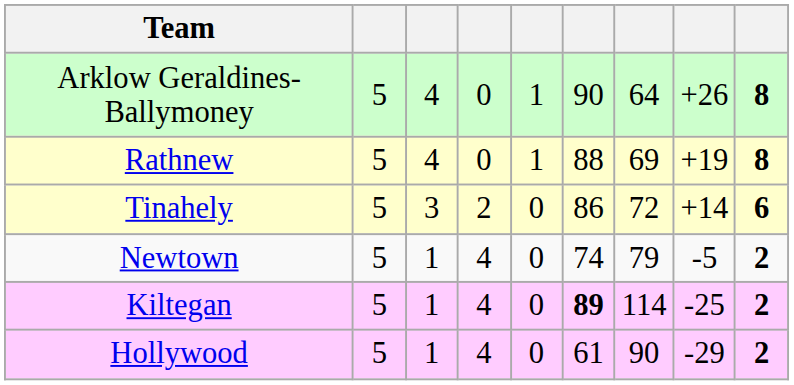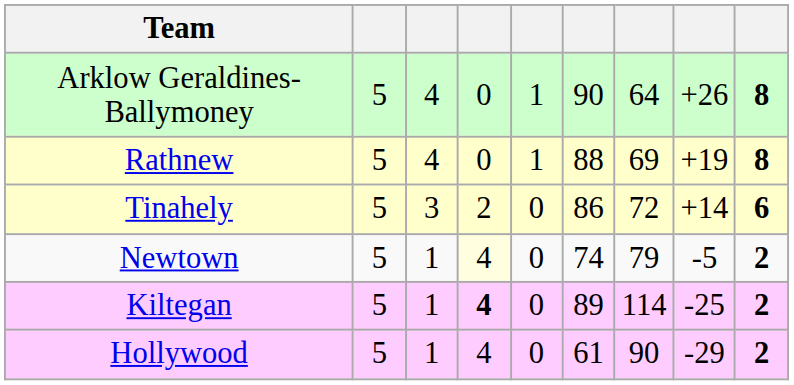(484, 256) no background -> (484, 256) lightyellow background
(484, 305) normal -> (484, 305) bold
(589, 305) bold -> (589, 305) normal
